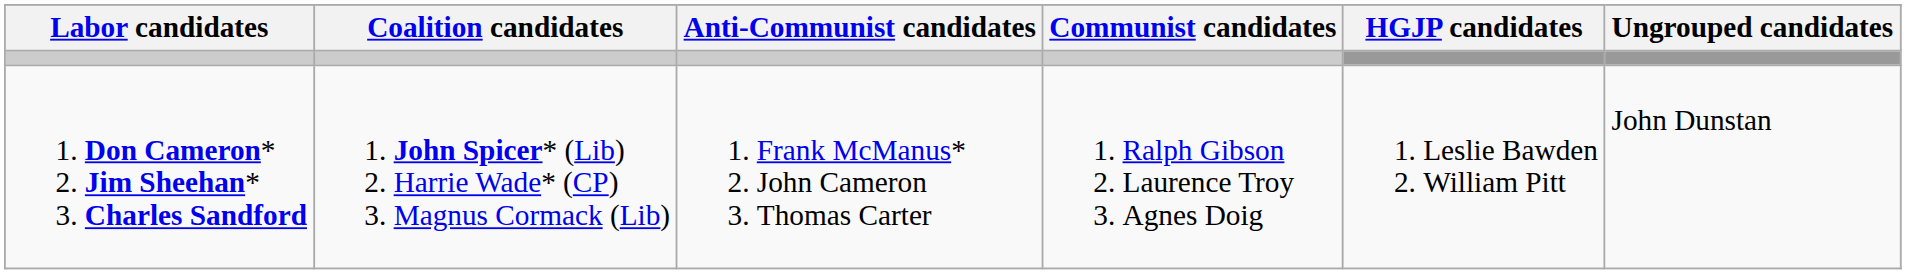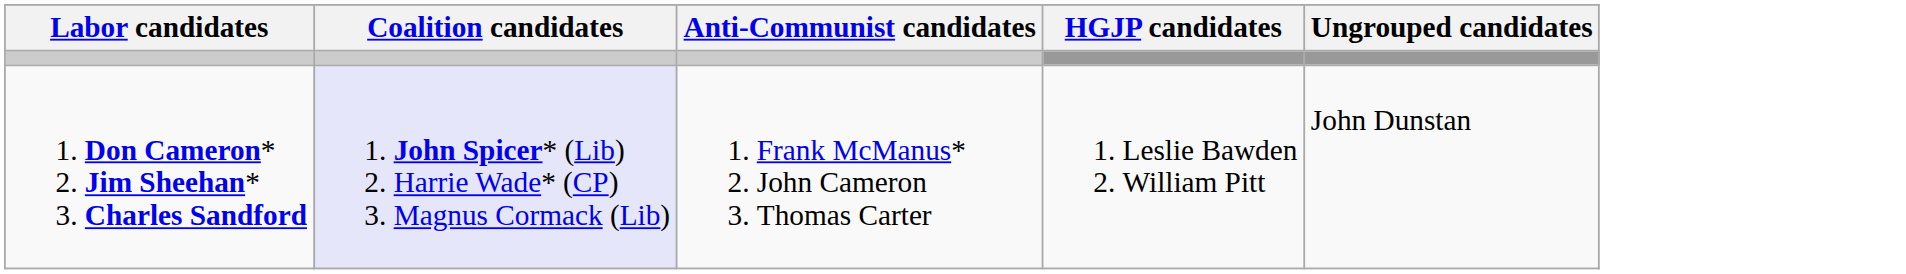- column: (1193, 27)
(495, 183) no background -> (495, 183) lavender background
